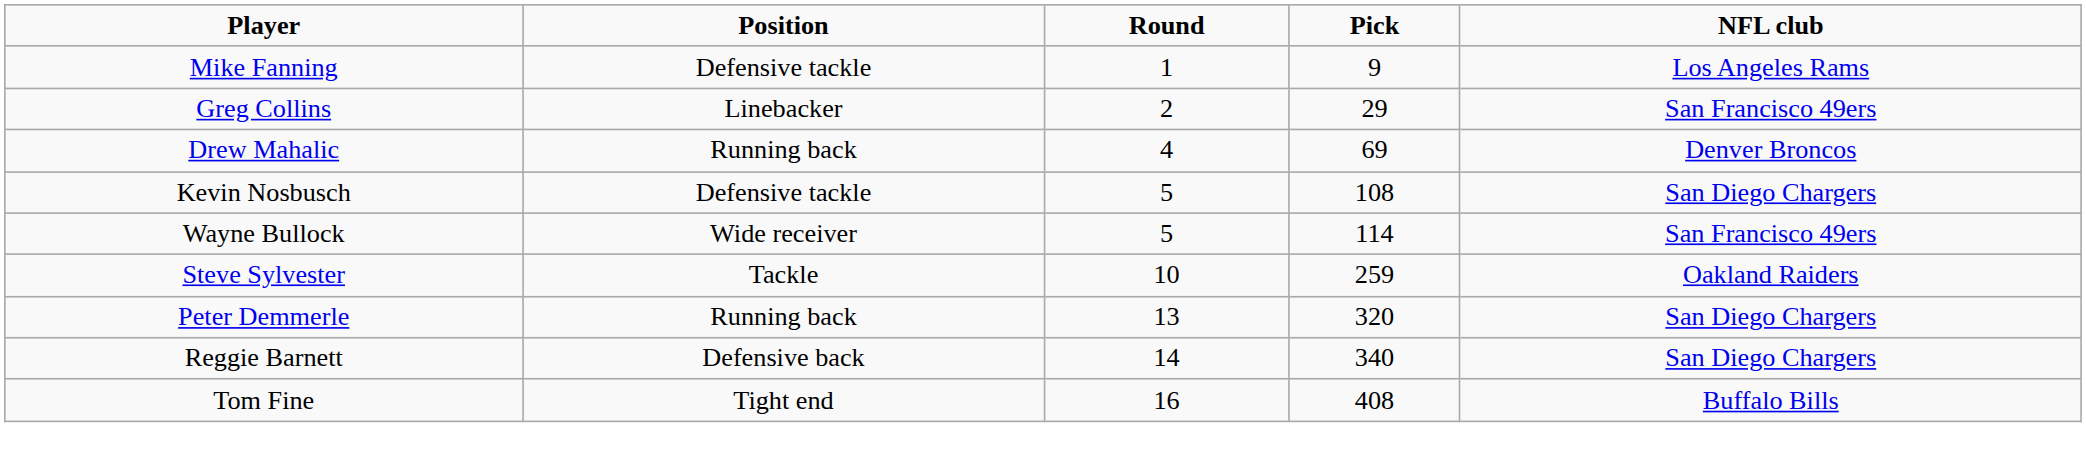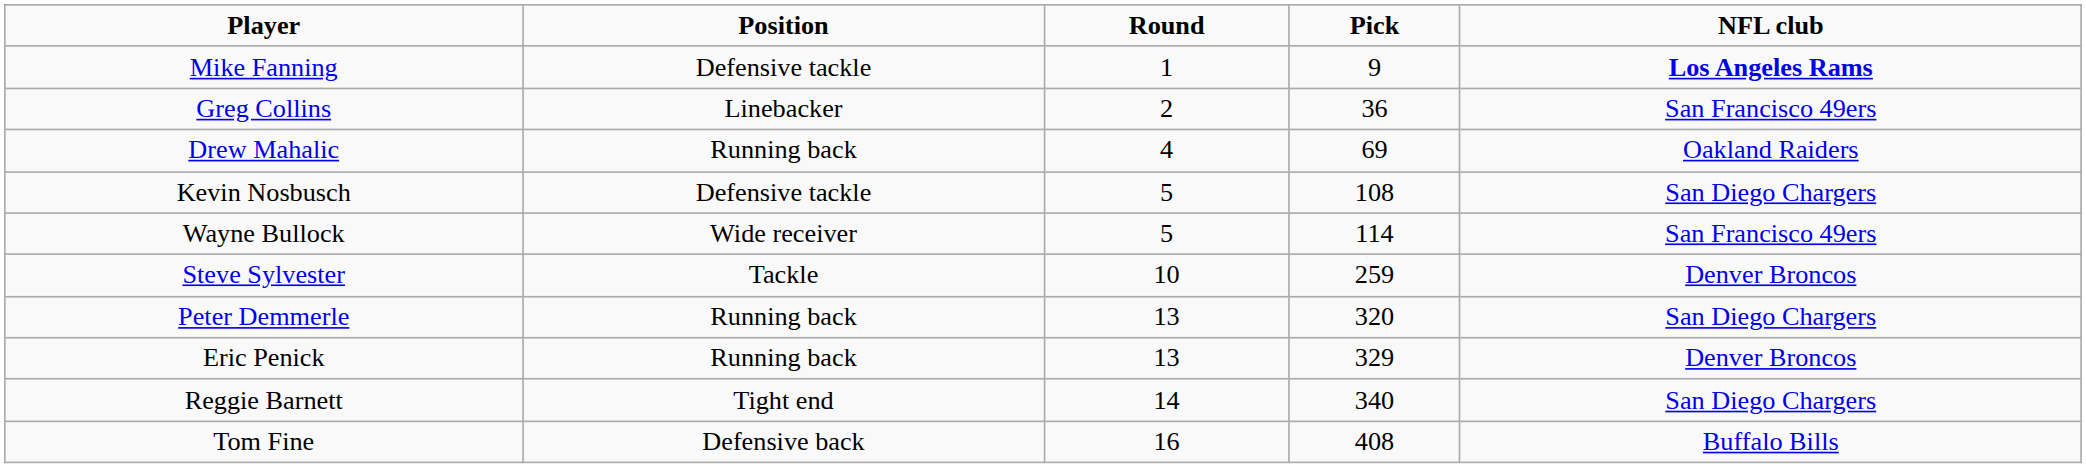(1771, 66) normal -> (1771, 66) bold
(1375, 108) 29 -> (1375, 108) 36
(1771, 150) Denver Broncos -> (1771, 150) Oakland Raiders
(1771, 274) Oakland Raiders -> (1771, 274) Denver Broncos
+ row: (264, 358)
(784, 358) Defensive back -> (784, 399) Tight end
(784, 399) Tight end -> (784, 441) Defensive back
